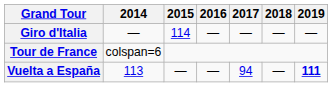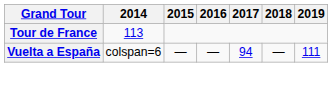- row: (54, 33)
(133, 52) colspan=6 -> (133, 33) 113
(133, 71) 113 -> (133, 52) colspan=6
(311, 71) bold -> (311, 52) normal
